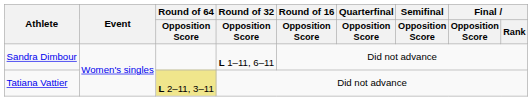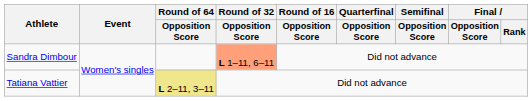(246, 63) no background -> (246, 63) lightsalmon background
